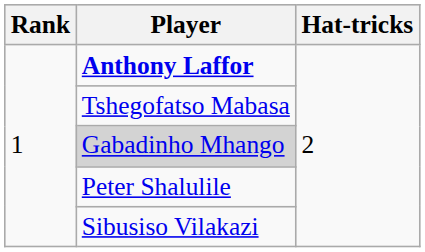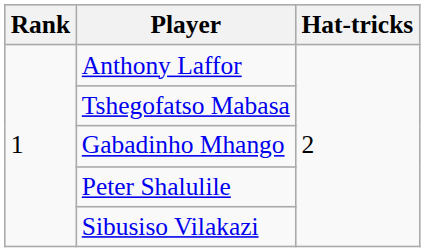(168, 65) bold -> (162, 65) normal
(183, 145) lightgrey background -> (183, 145) no background
